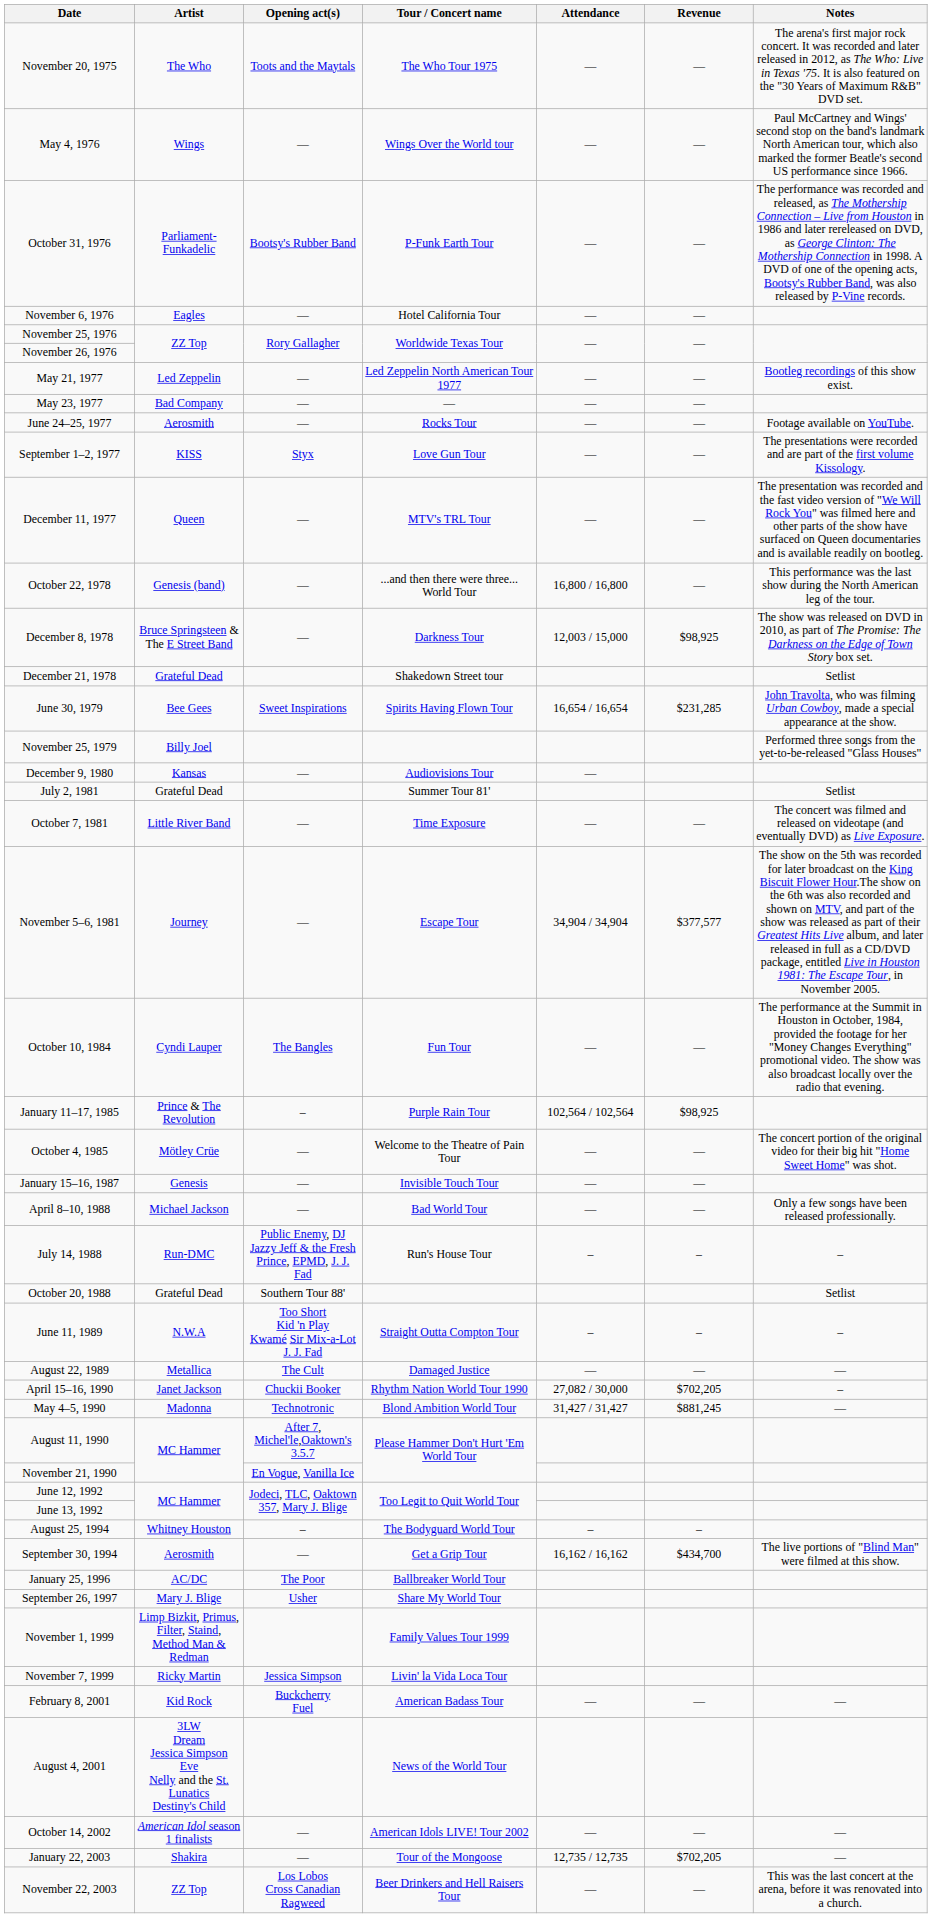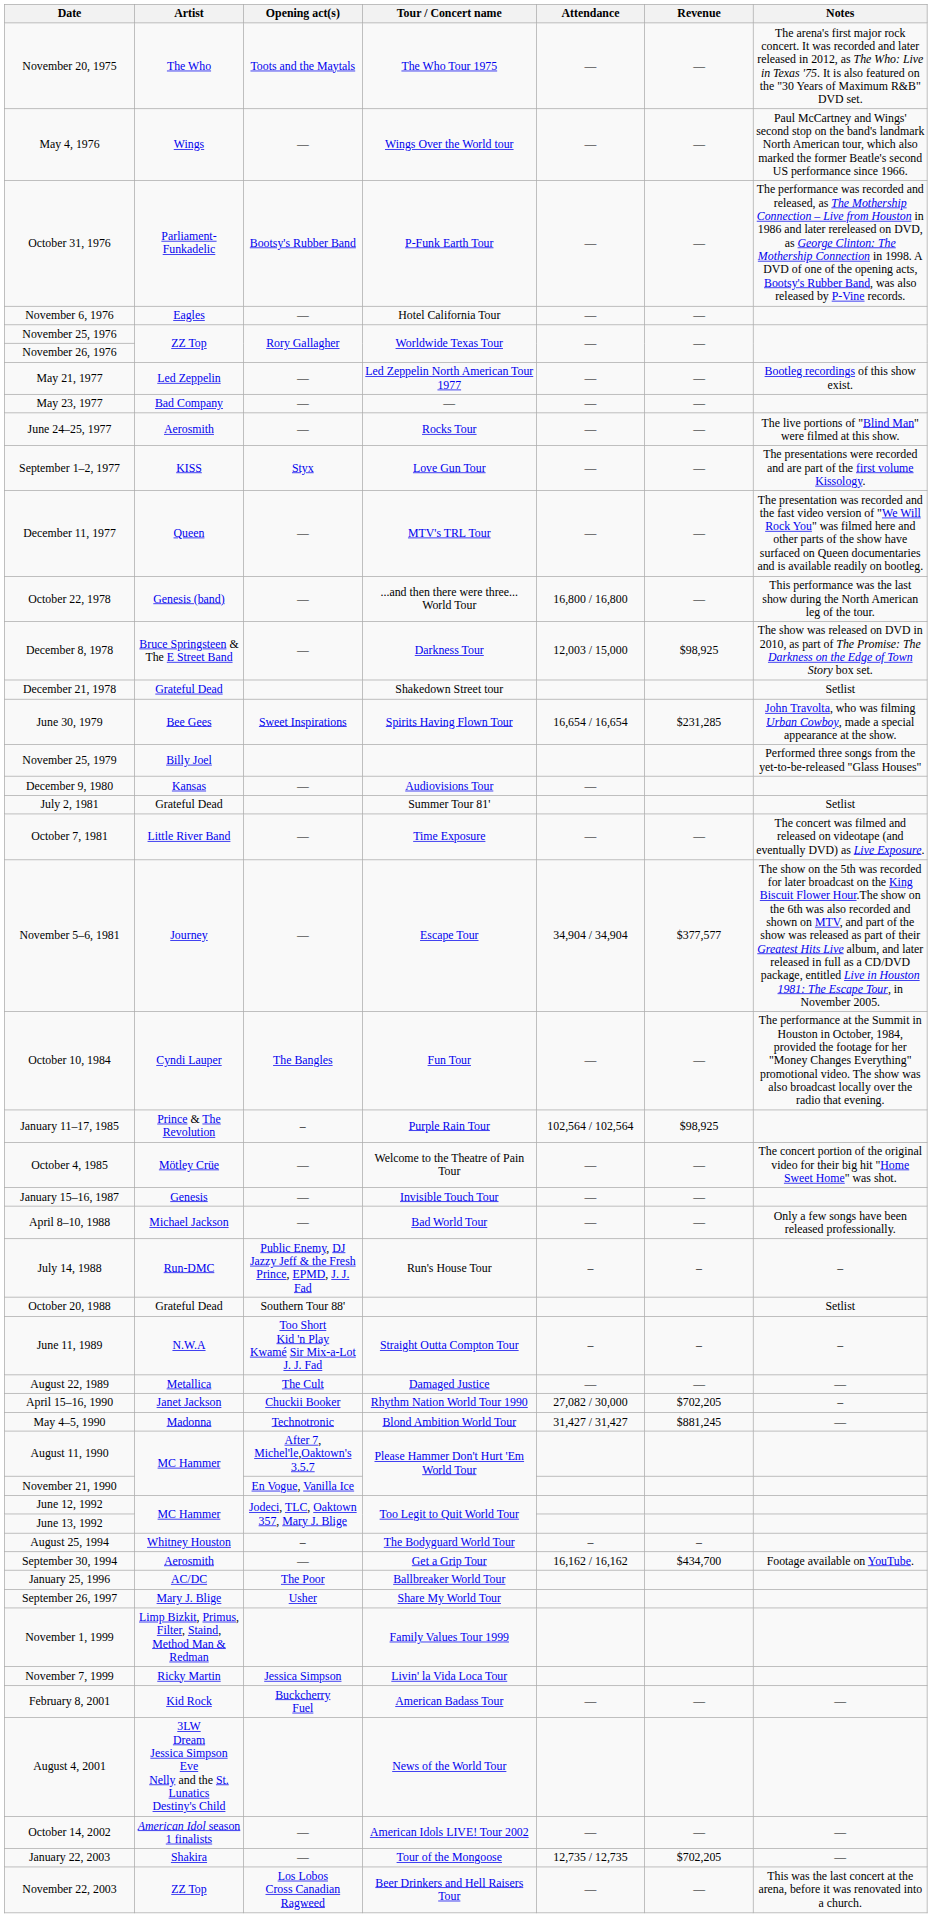(840, 422) Footage available on YouTube. -> (840, 429) The live portions of "Blind Man" were filmed at this show.
(840, 1554) The live portions of "Blind Man" were filmed at this show. -> (840, 1561) Footage available on YouTube.
